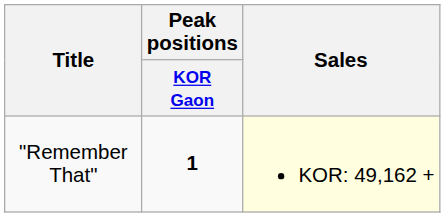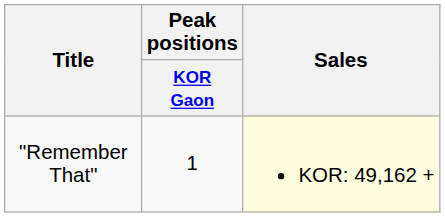(192, 163) bold -> (192, 163) normal
